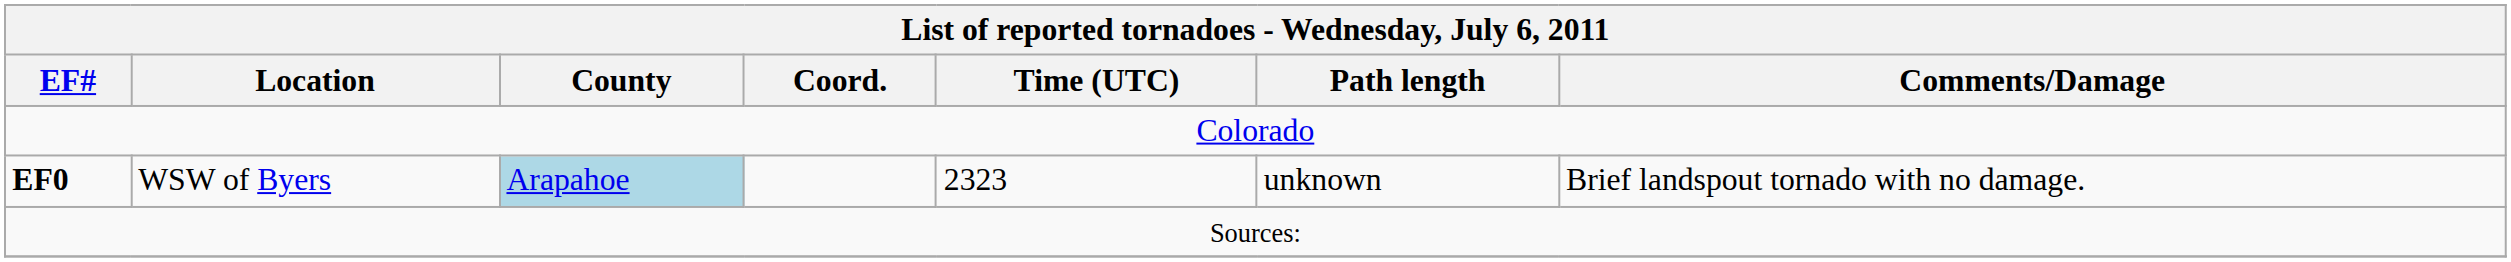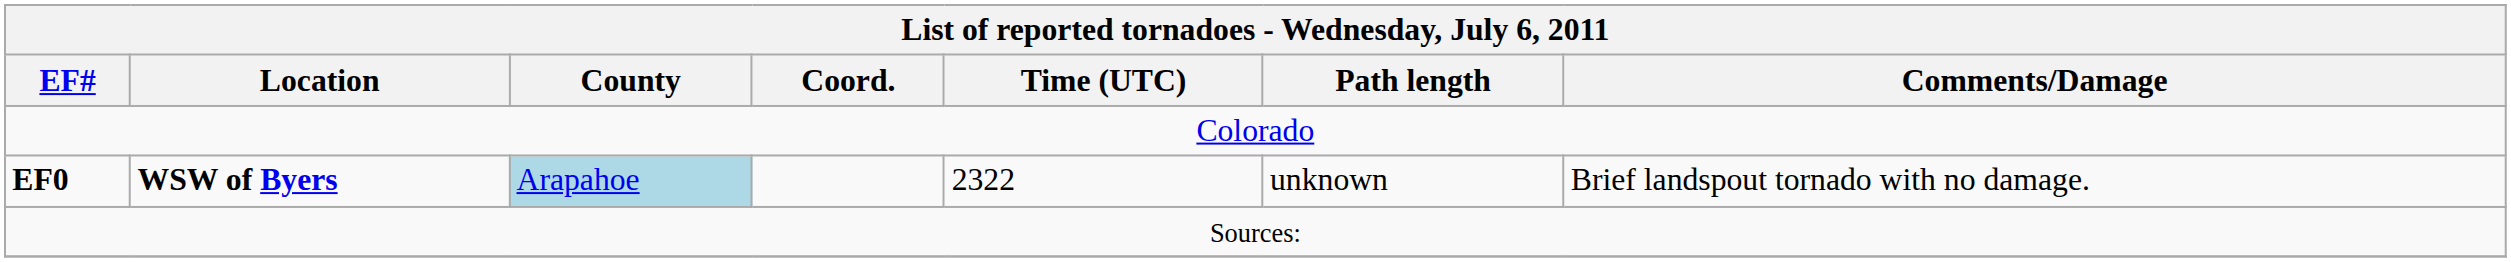(235, 180) normal -> (238, 180) bold
(975, 180) 2323 -> (983, 180) 2322
